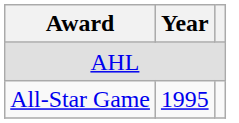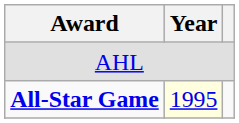(80, 99) normal -> (85, 99) bold
(185, 99) no background -> (194, 99) lightyellow background
